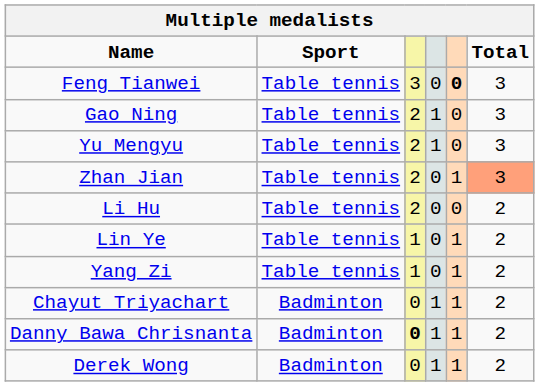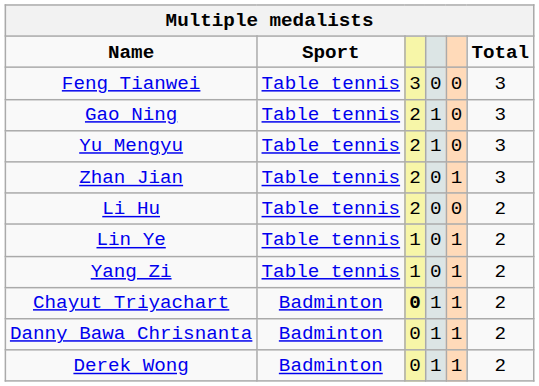(456, 83) bold -> (456, 83) normal
(500, 177) lightsalmon background -> (500, 177) no background
(415, 303) normal -> (415, 303) bold
(415, 334) bold -> (415, 334) normal
